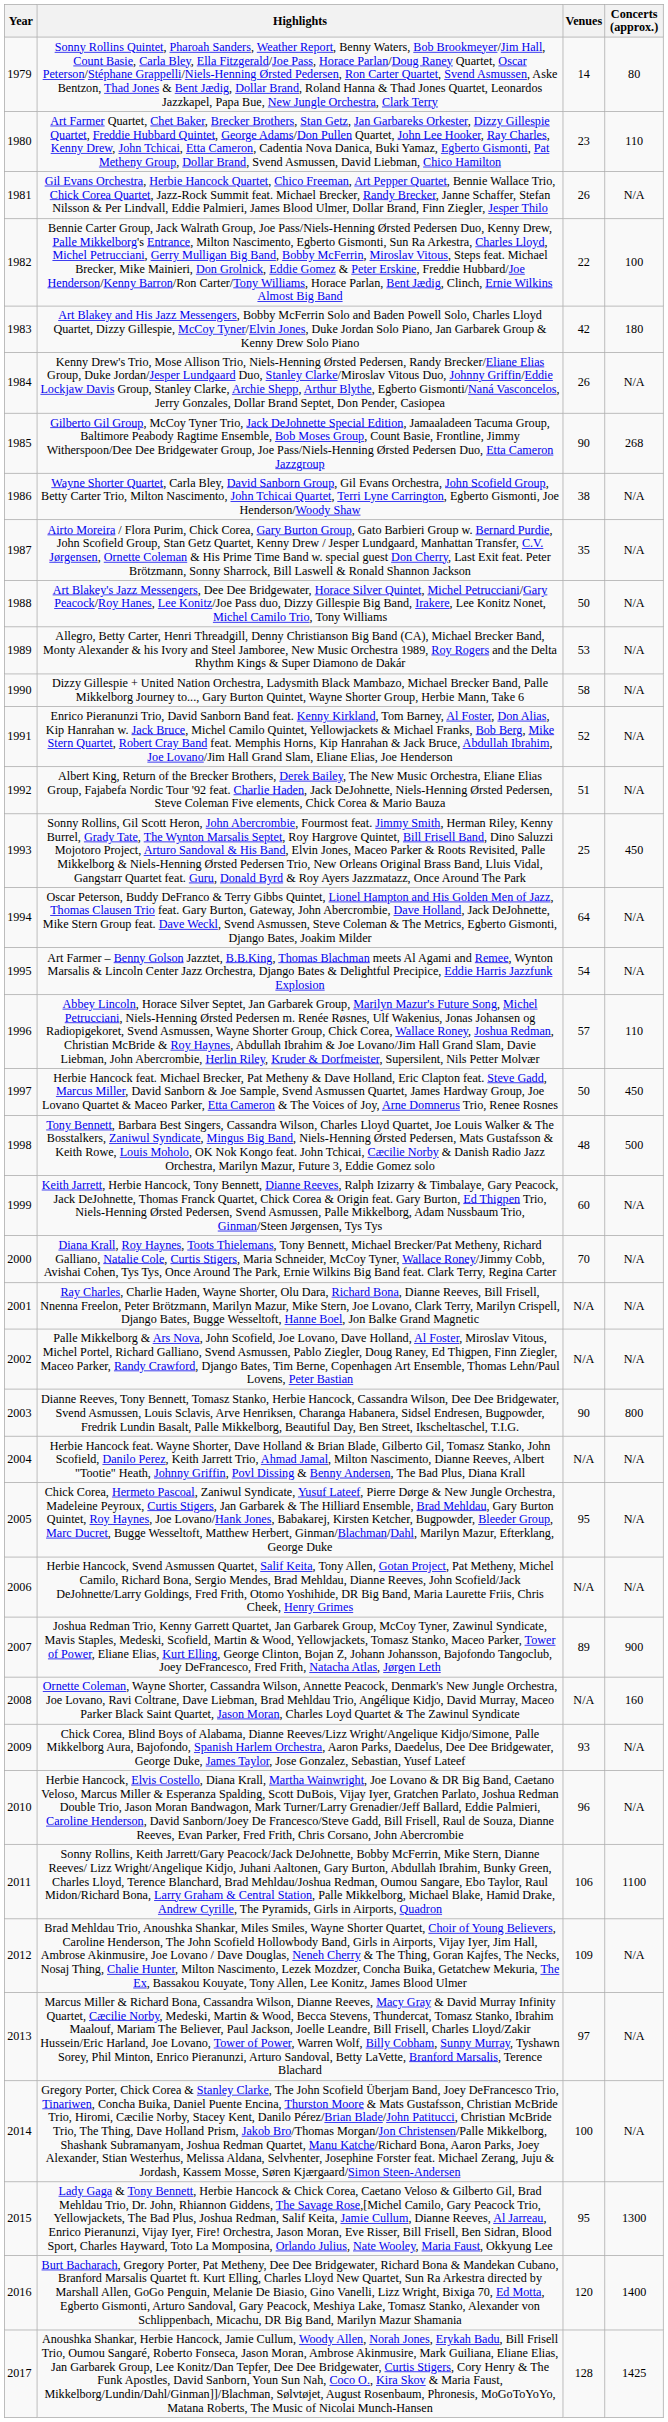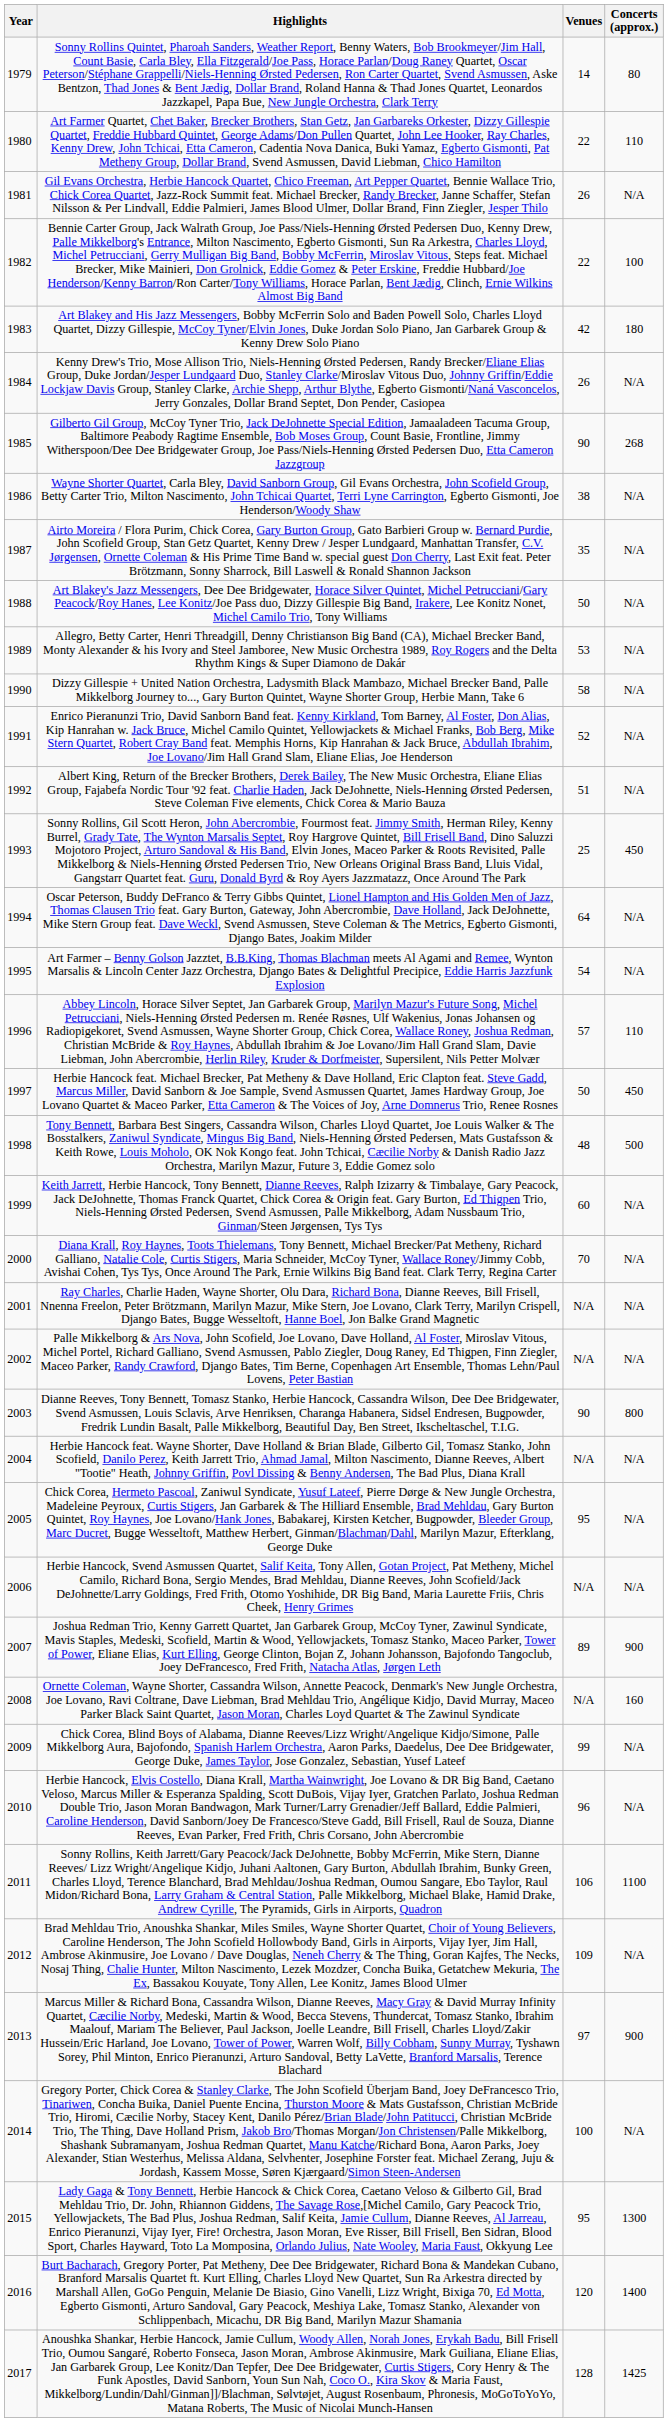(584, 141) 23 -> (584, 141) 22
(584, 1747) 93 -> (584, 1747) 99
(634, 2036) N/A -> (634, 2036) 900
